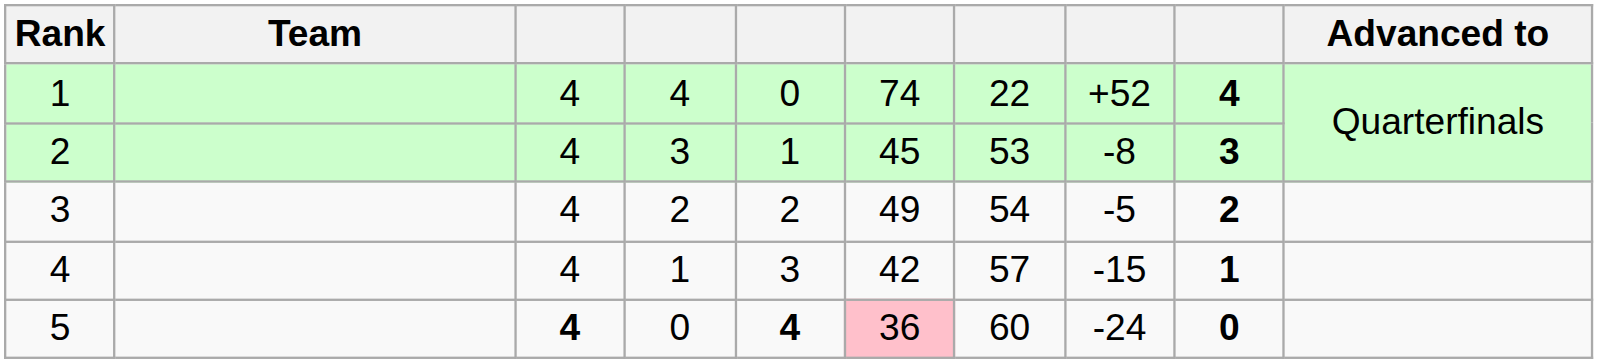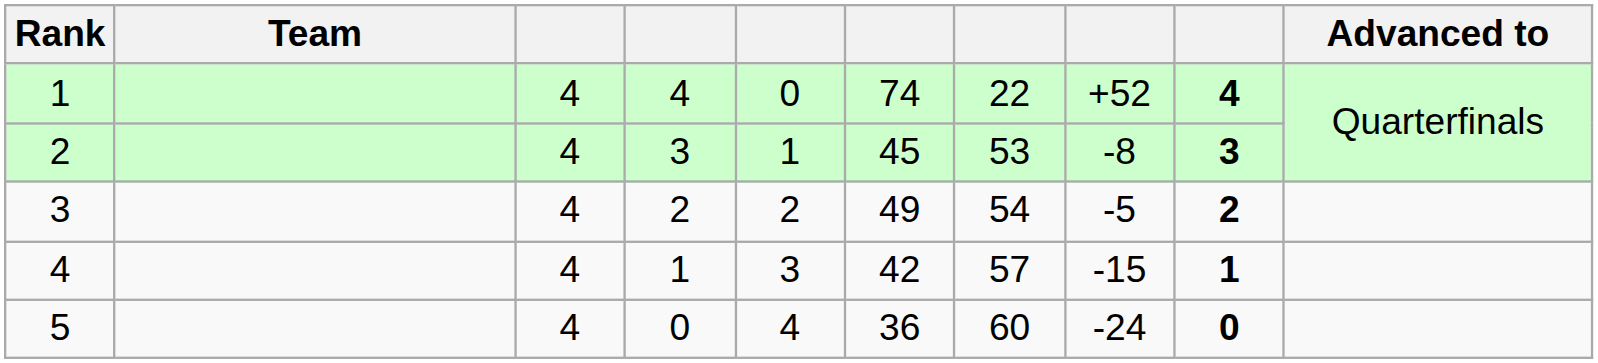(570, 328) bold -> (570, 328) normal
(790, 328) bold -> (790, 328) normal
(900, 328) pink background -> (900, 328) no background
